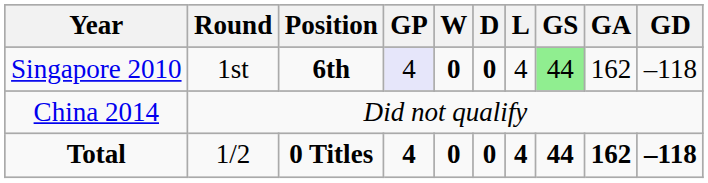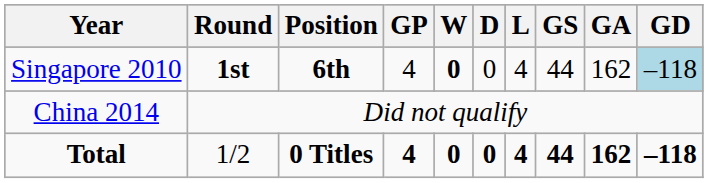(233, 68) normal -> (233, 68) bold
(409, 68) lavender background -> (409, 68) no background
(490, 68) bold -> (490, 68) normal
(560, 68) lightgreen background -> (560, 68) no background
(670, 68) no background -> (670, 68) lightblue background
